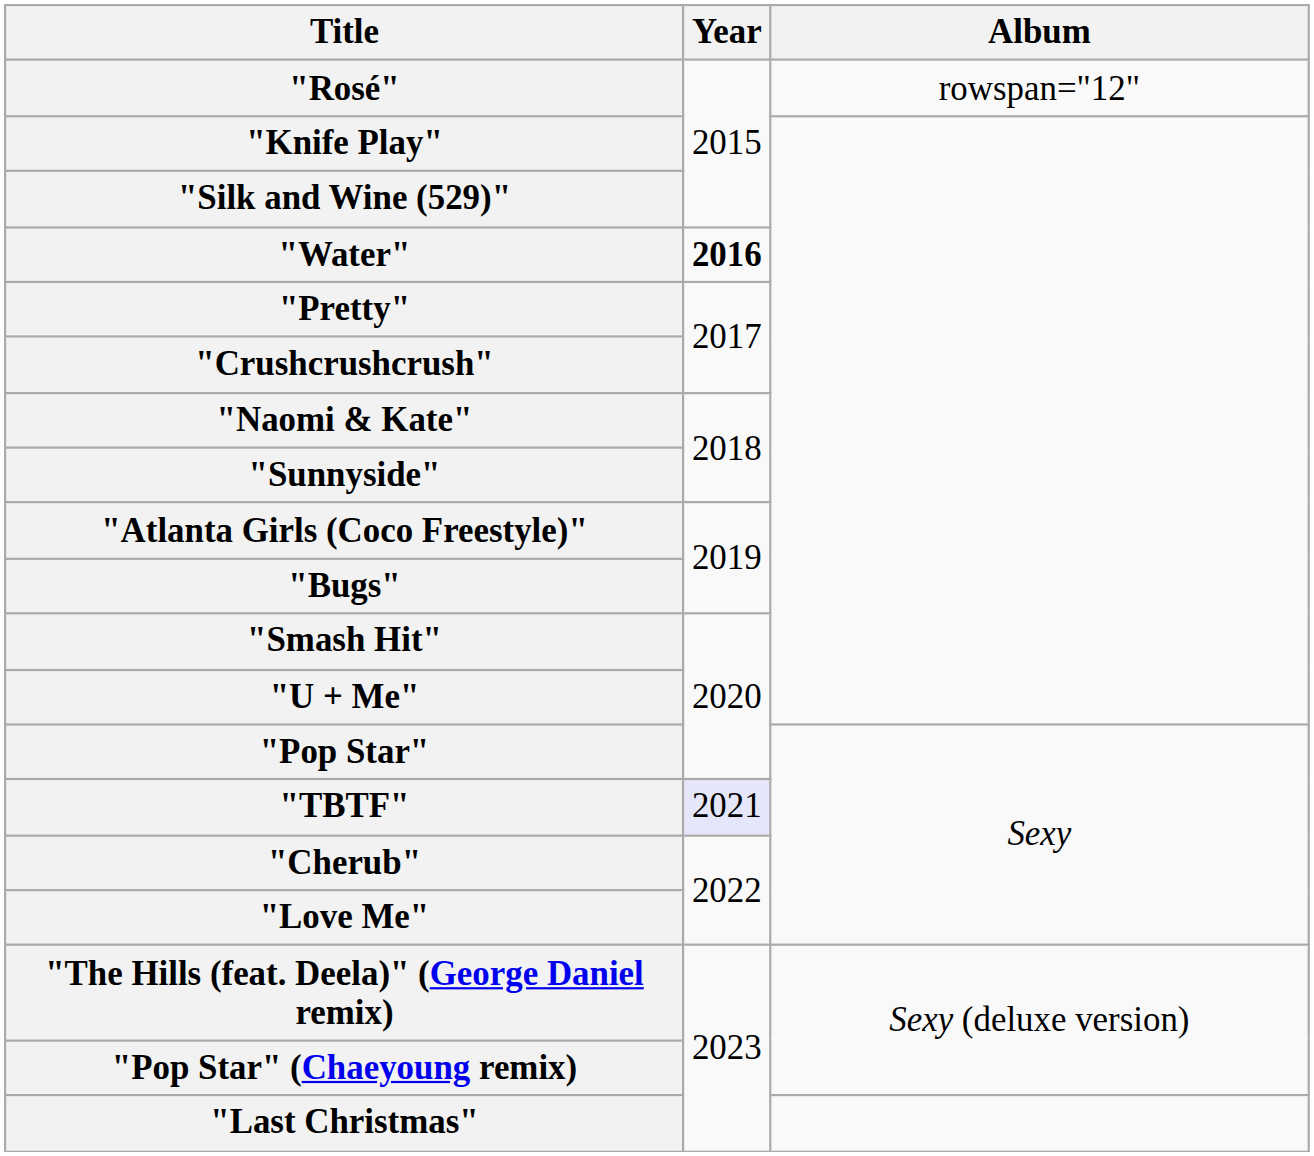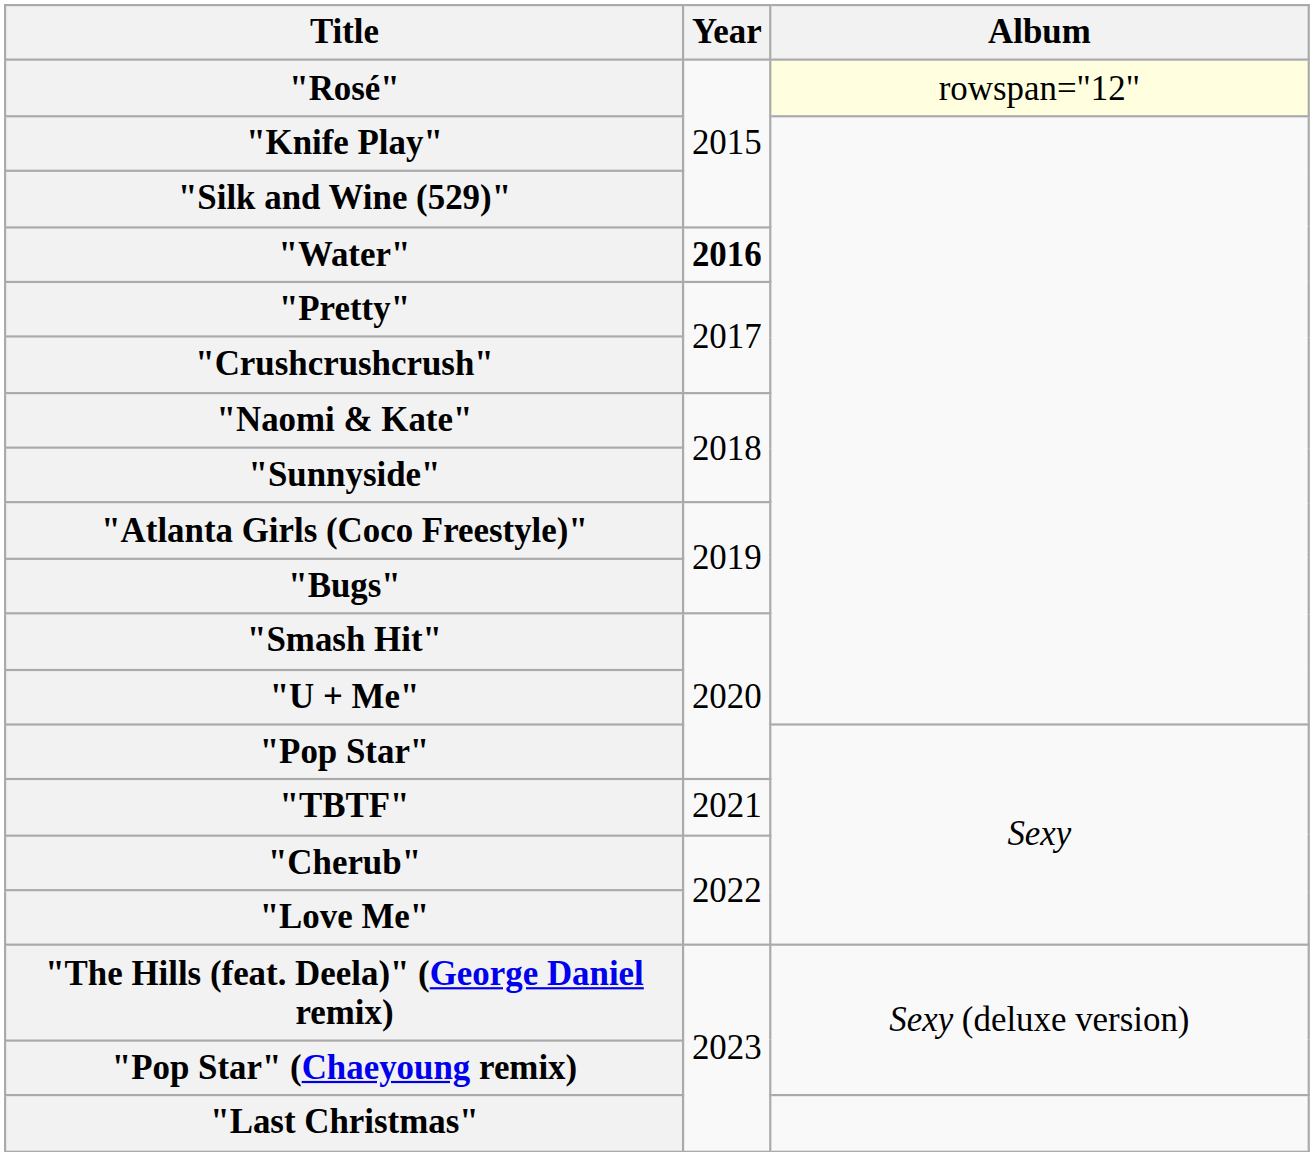(1039, 87) no background -> (1039, 87) lightyellow background
(727, 806) lavender background -> (727, 806) no background
